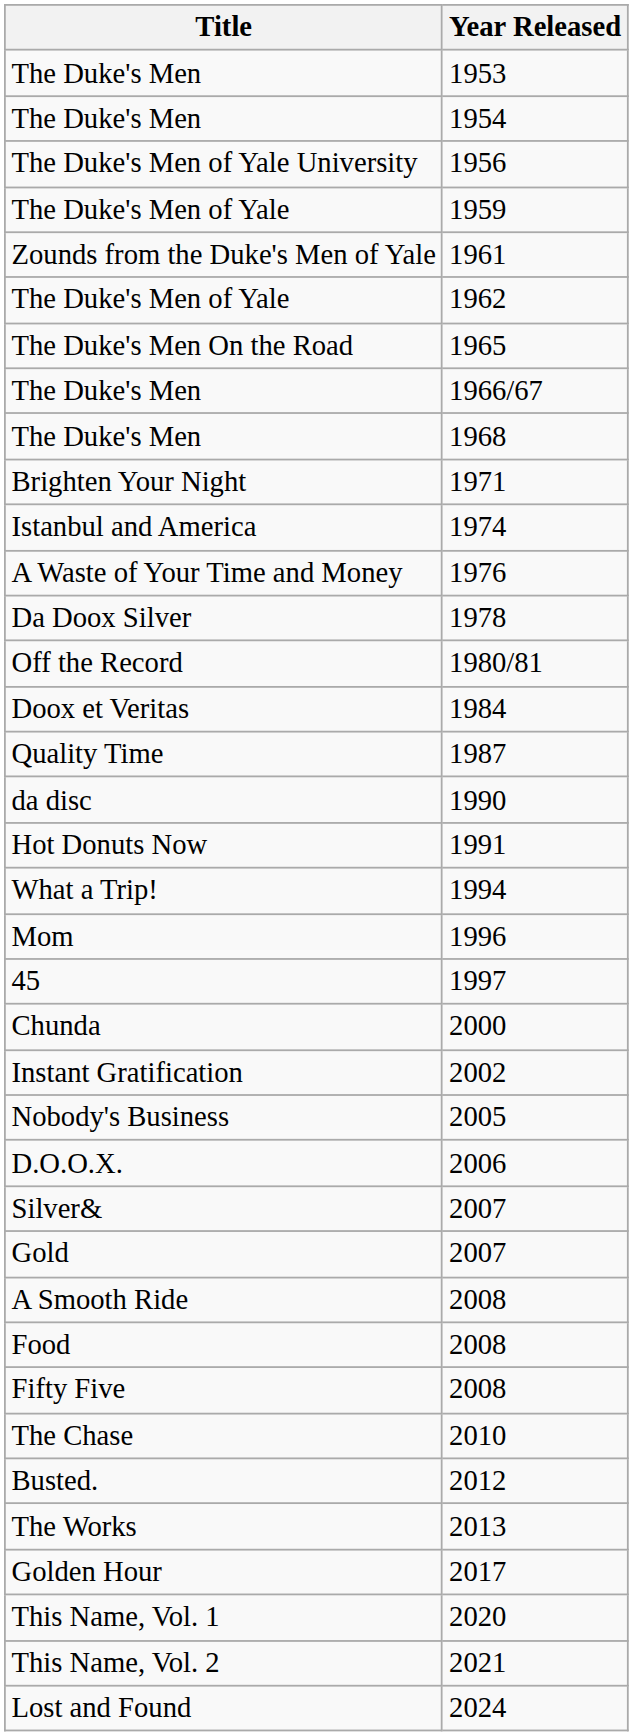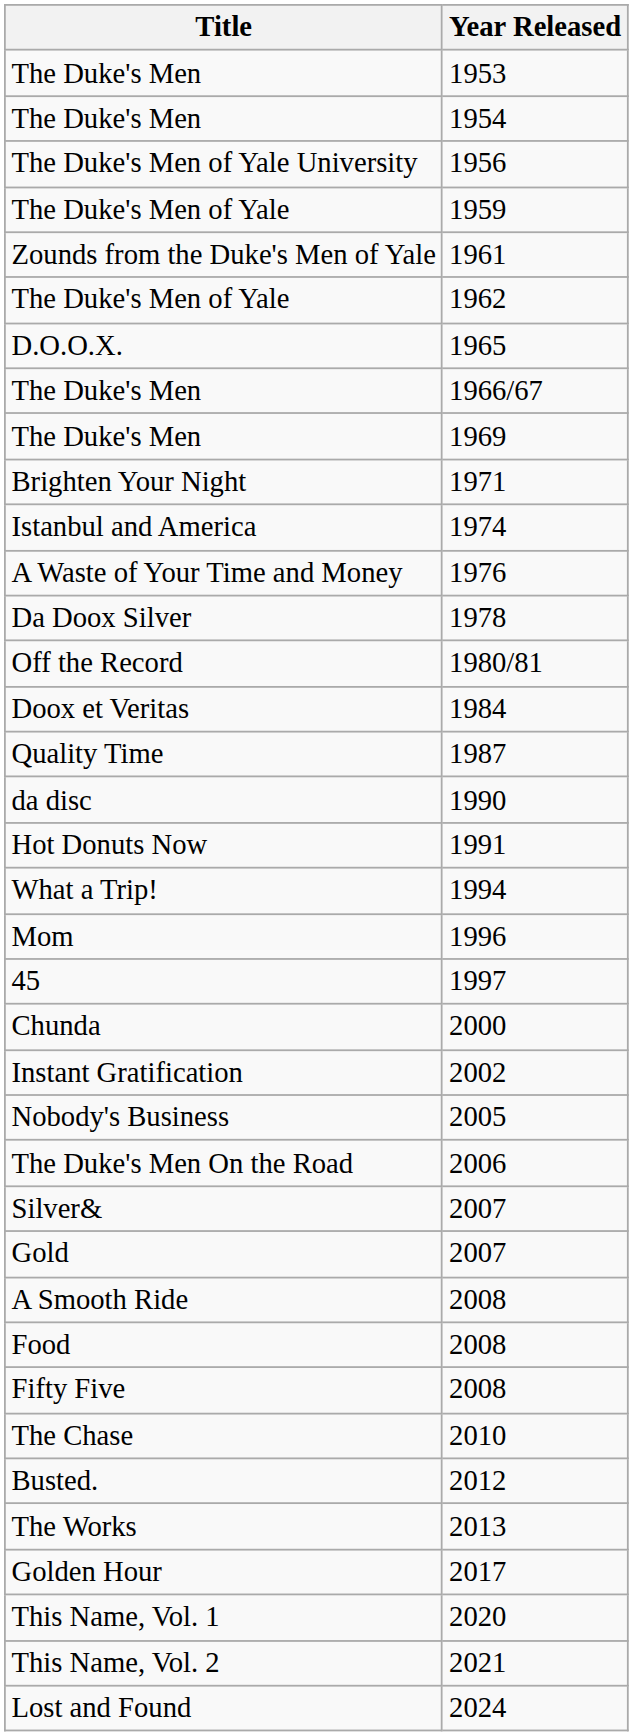(182, 345) The Duke's Men On the Road -> (67, 345) D.O.O.X.
(478, 436) 1968 -> (478, 436) 1969
(67, 1162) D.O.O.X. -> (182, 1162) The Duke's Men On the Road
